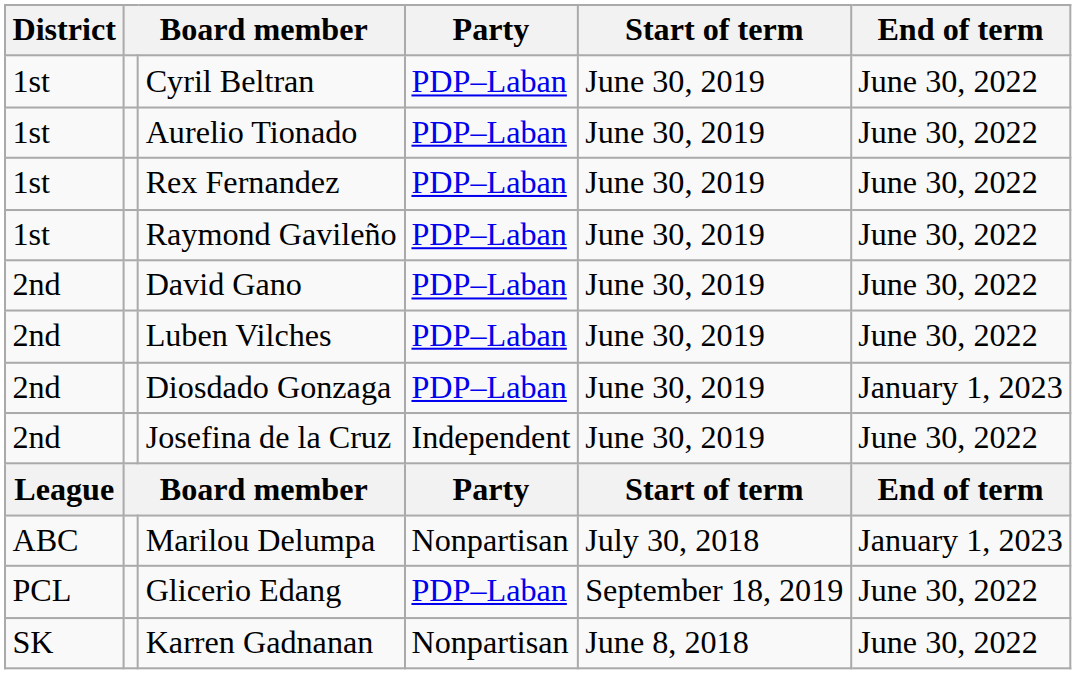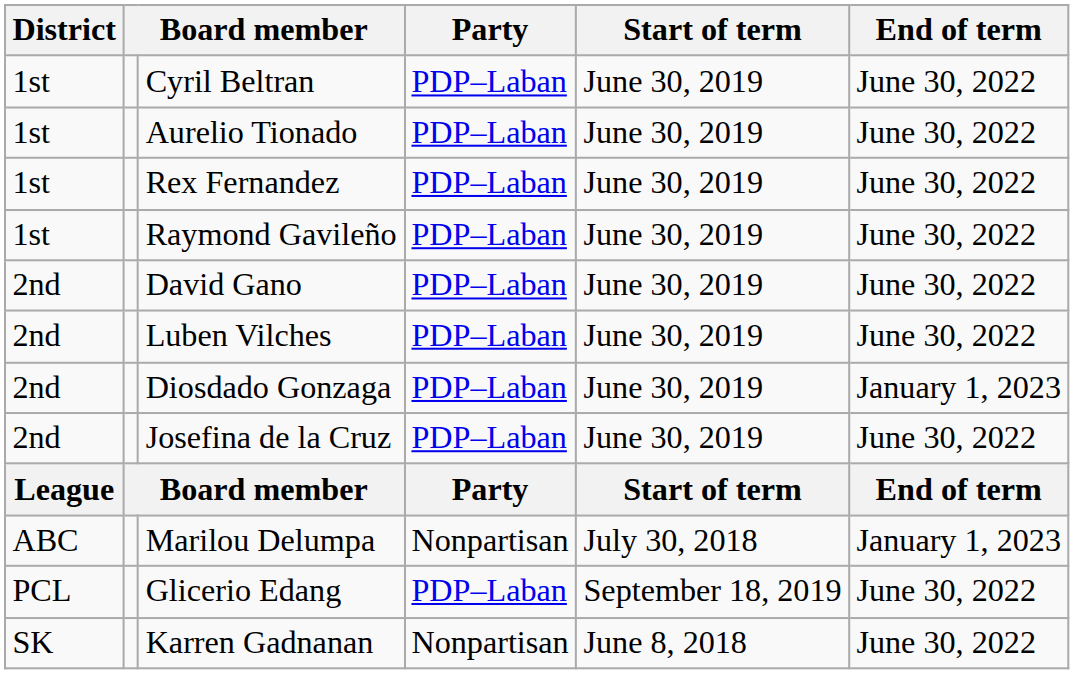(491, 438) Independent -> (489, 438) PDP–Laban
